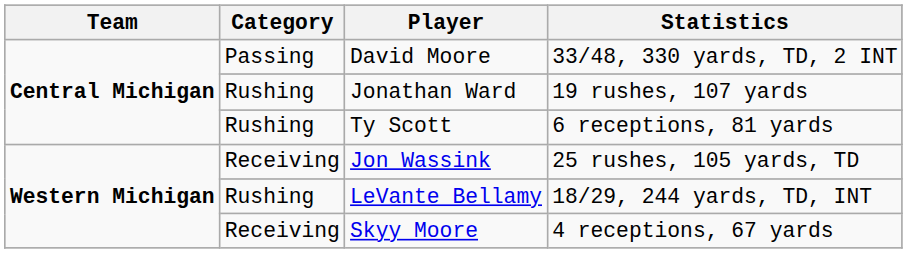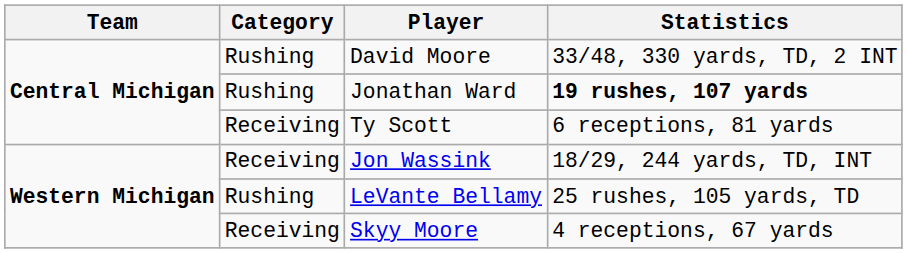(270, 57) Passing -> (270, 57) Rushing
(680, 92) normal -> (680, 92) bold
(270, 127) Rushing -> (282, 127) Receiving
(706, 162) 25 rushes, 105 yards, TD -> (712, 162) 18/29, 244 yards, TD, INT
(712, 196) 18/29, 244 yards, TD, INT -> (706, 196) 25 rushes, 105 yards, TD
